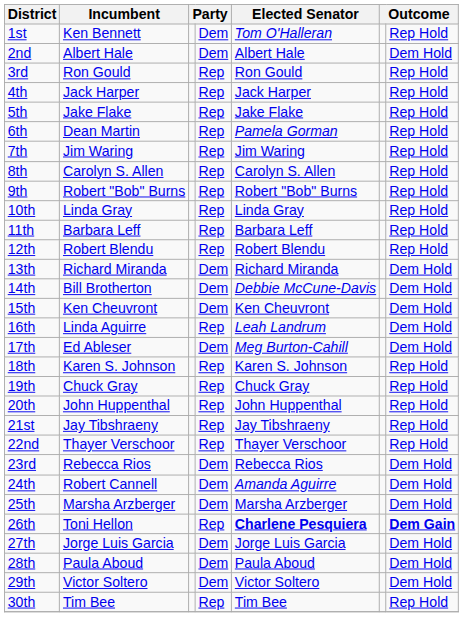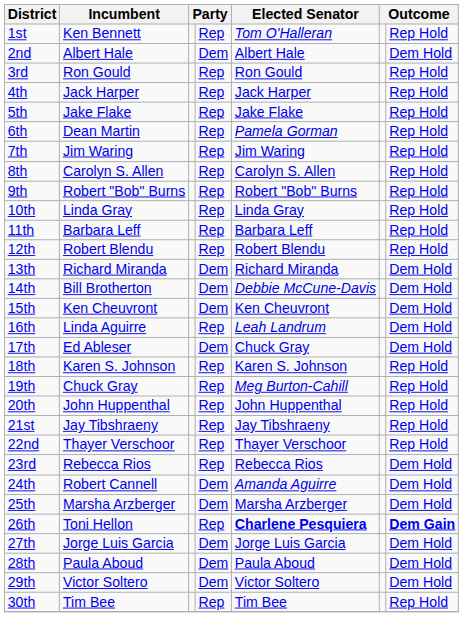(213, 34) Dem -> (211, 34) Rep
(291, 347) Meg Burton-Cahill -> (272, 347) Chuck Gray
(272, 386) Chuck Gray -> (291, 386) Meg Burton-Cahill
(213, 465) Dem -> (211, 465) Rep
